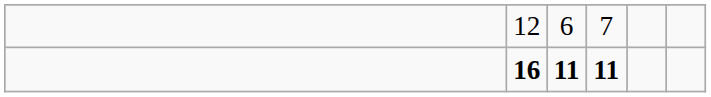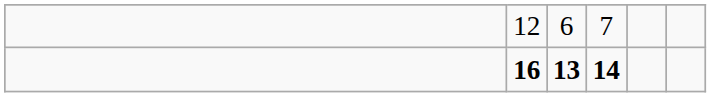(567, 69) 11 -> (567, 69) 13
(606, 69) 11 -> (606, 69) 14
